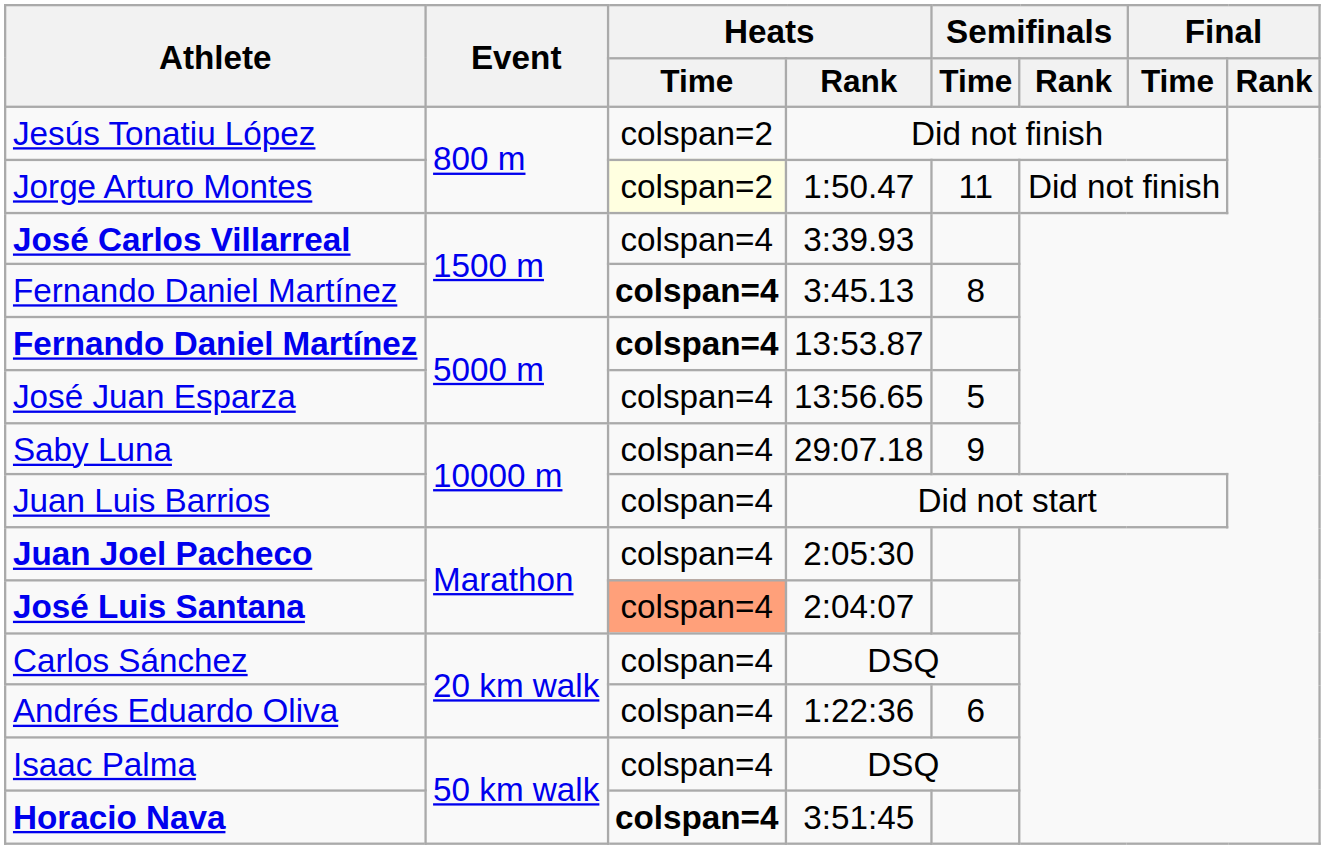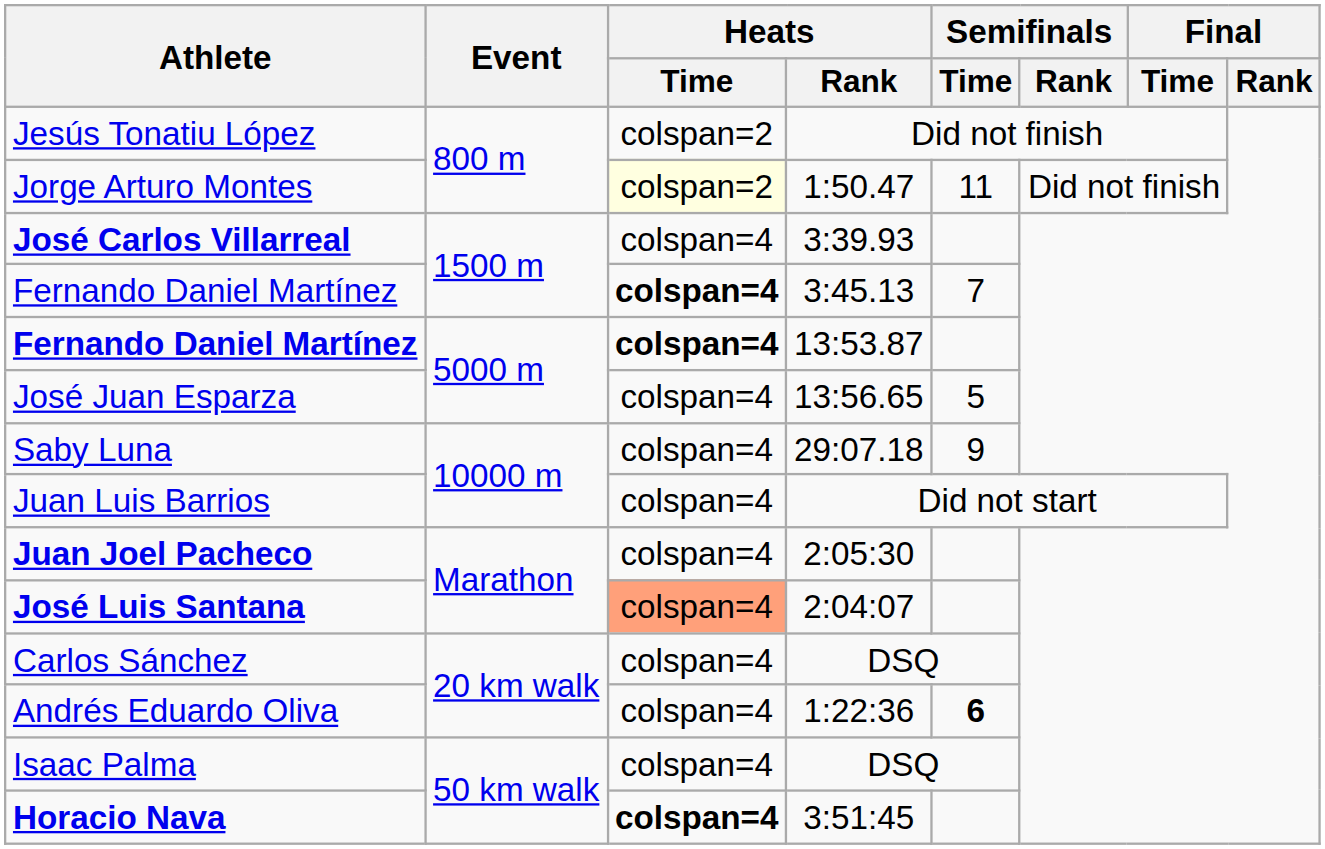(976, 292) 8 -> (976, 292) 7
(976, 712) normal -> (976, 712) bold
